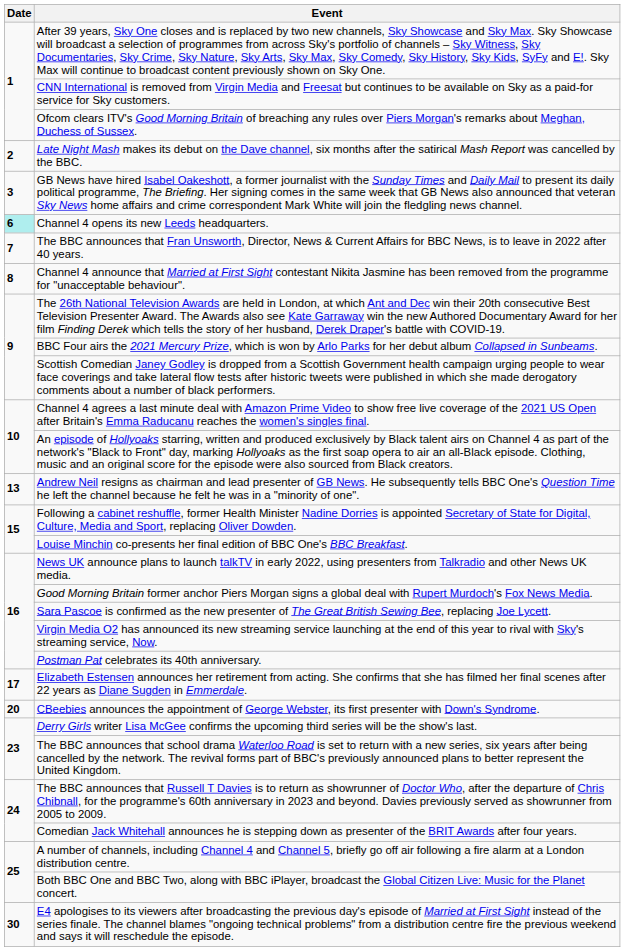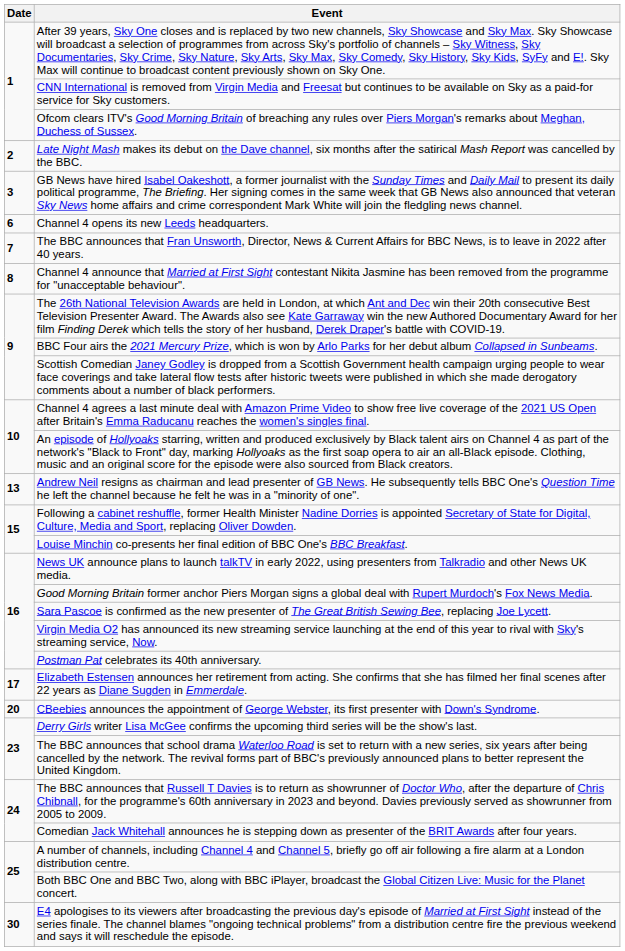(10, 223) paleturquoise background -> (10, 223) no background
